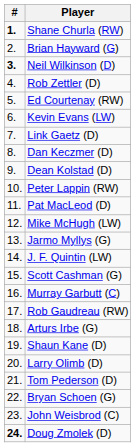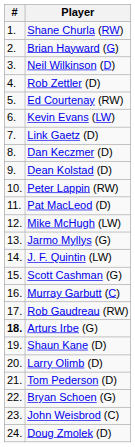(11, 30) bold -> (11, 30) normal
(11, 65) bold -> (11, 65) normal
(15, 328) normal -> (15, 328) bold
(15, 433) bold -> (15, 433) normal
